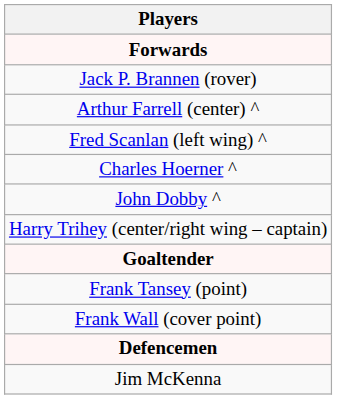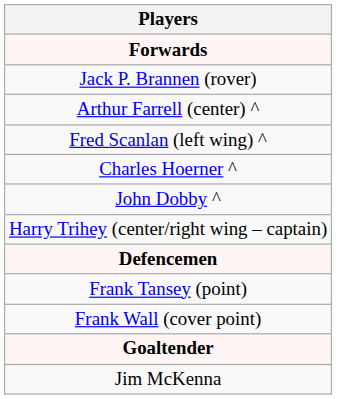(168, 259) Goaltender -> (168, 259) Defencemen
(168, 348) Defencemen -> (168, 348) Goaltender
